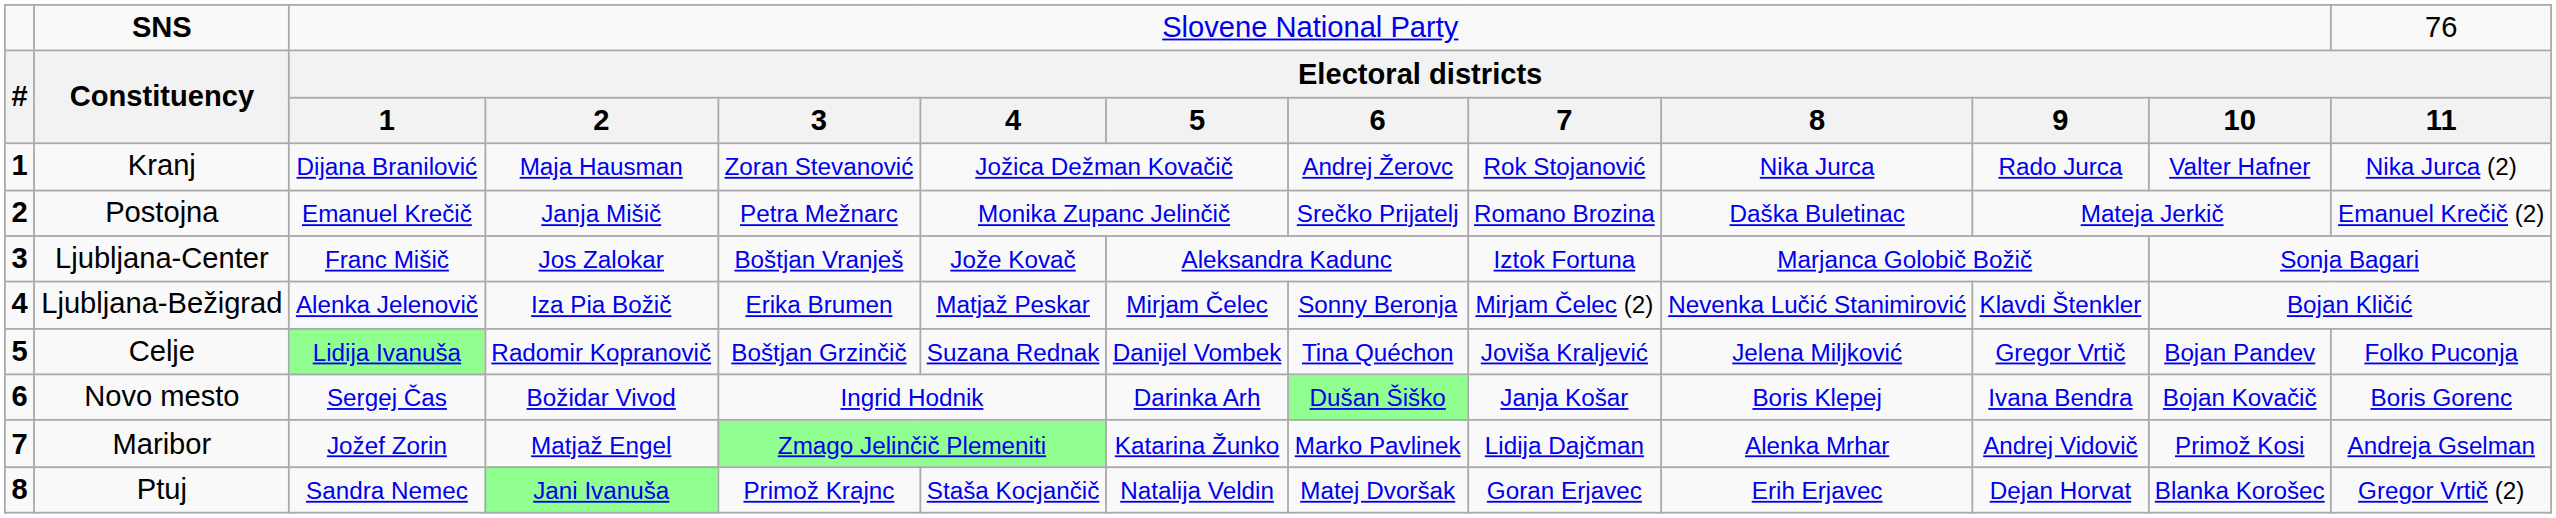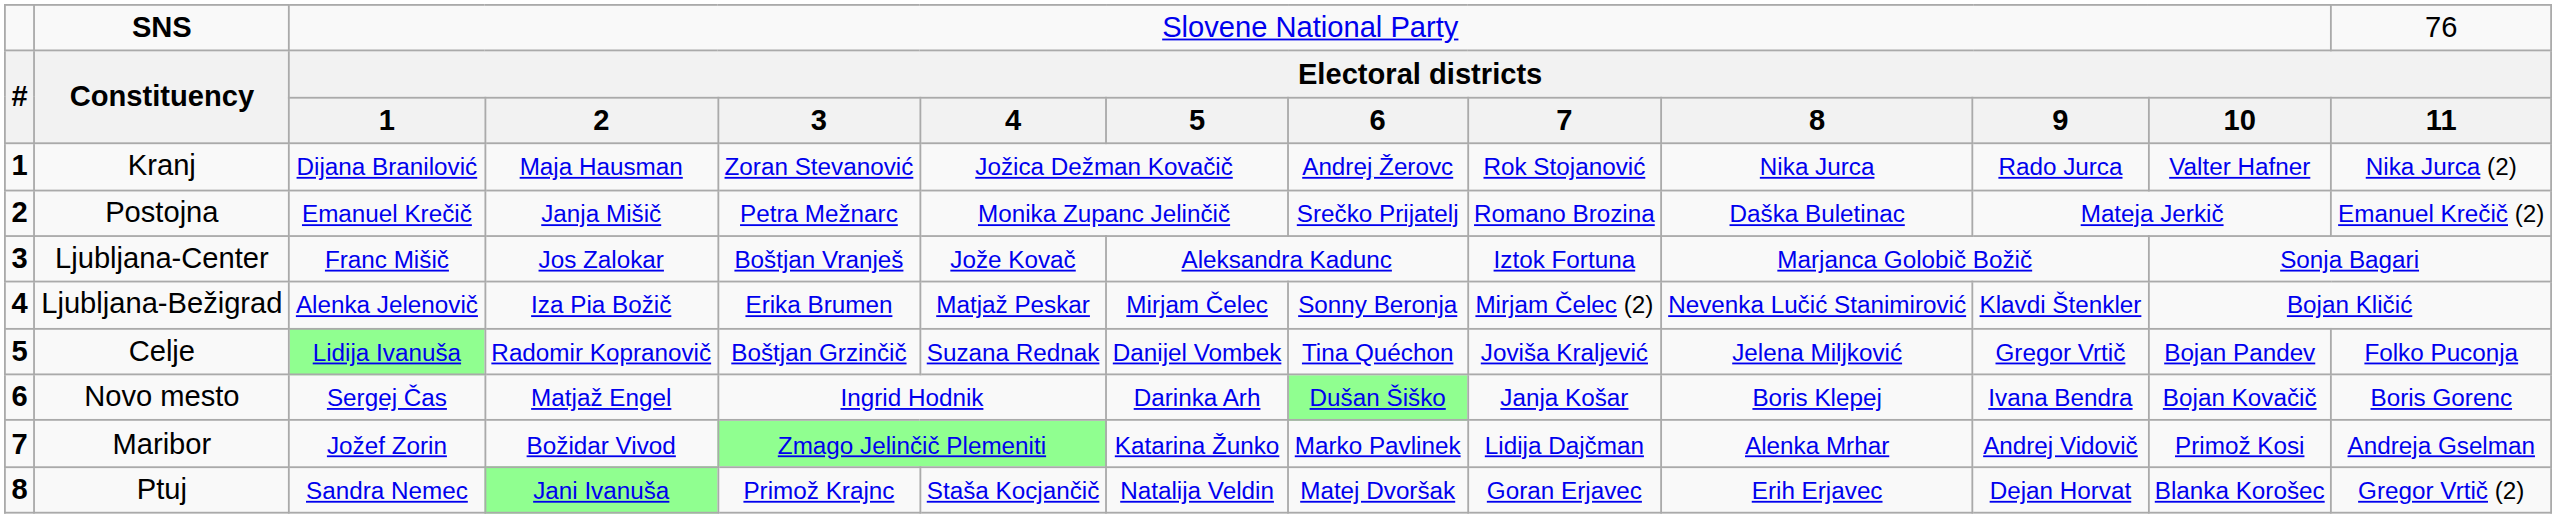(601, 397) Božidar Vivod -> (601, 397) Matjaž Engel
(601, 443) Matjaž Engel -> (601, 443) Božidar Vivod
